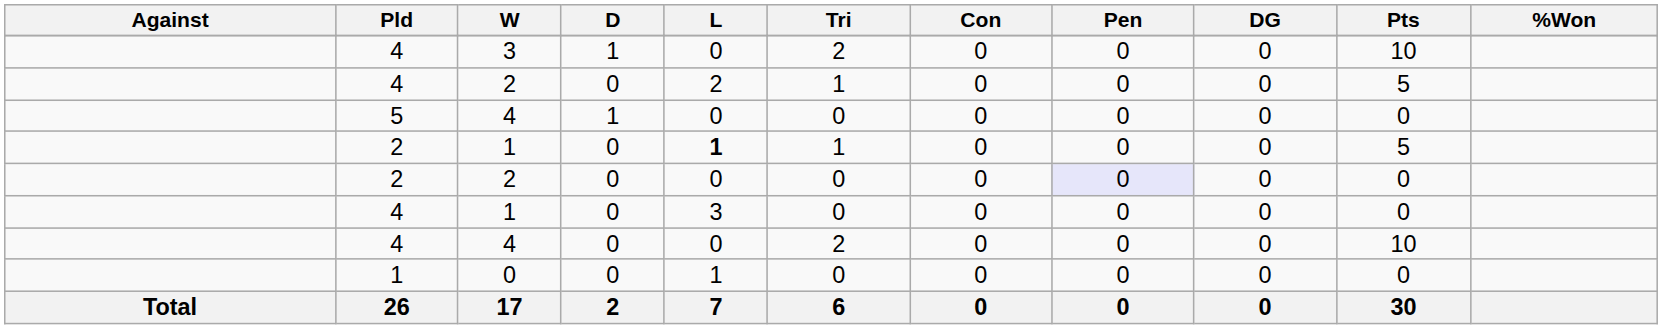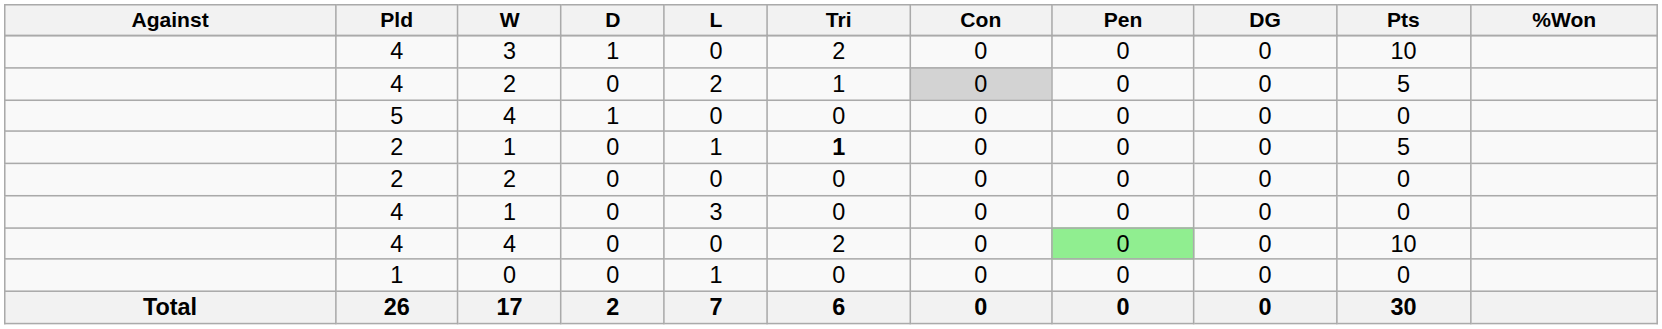(981, 83) no background -> (981, 83) lightgrey background
(716, 147) bold -> (716, 147) normal
(839, 147) normal -> (839, 147) bold
(1123, 179) lavender background -> (1123, 179) no background
(1123, 243) no background -> (1123, 243) lightgreen background
